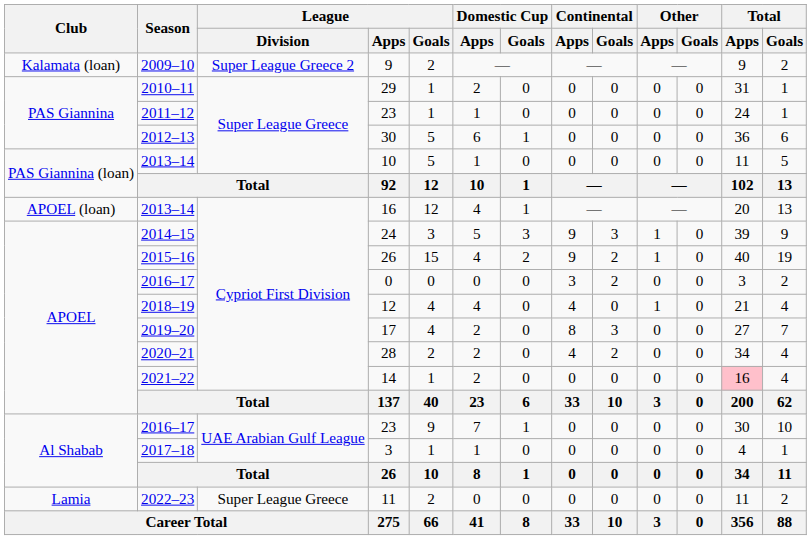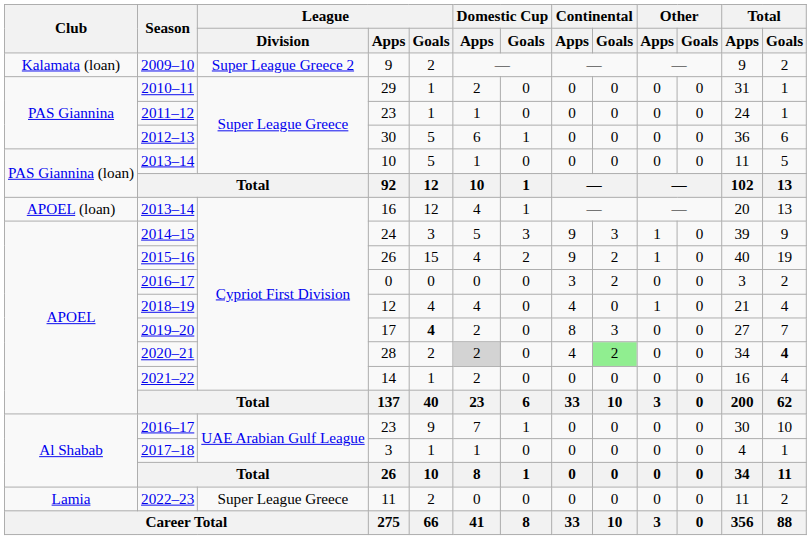(431, 329) normal -> (431, 329) bold
(477, 354) no background -> (477, 354) lightgrey background
(615, 354) no background -> (615, 354) lightgreen background
(785, 354) normal -> (785, 354) bold
(742, 378) pink background -> (742, 378) no background
